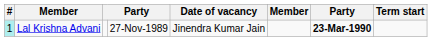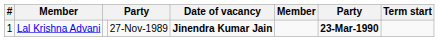(9, 28) paleturquoise background -> (9, 28) no background
(219, 28) normal -> (222, 28) bold
